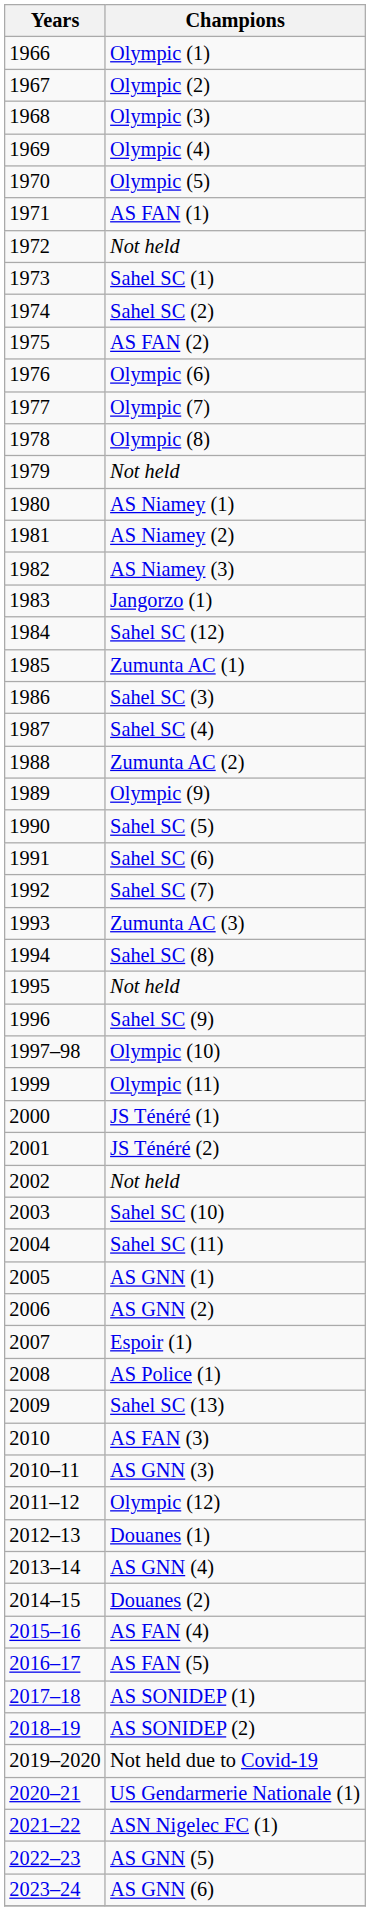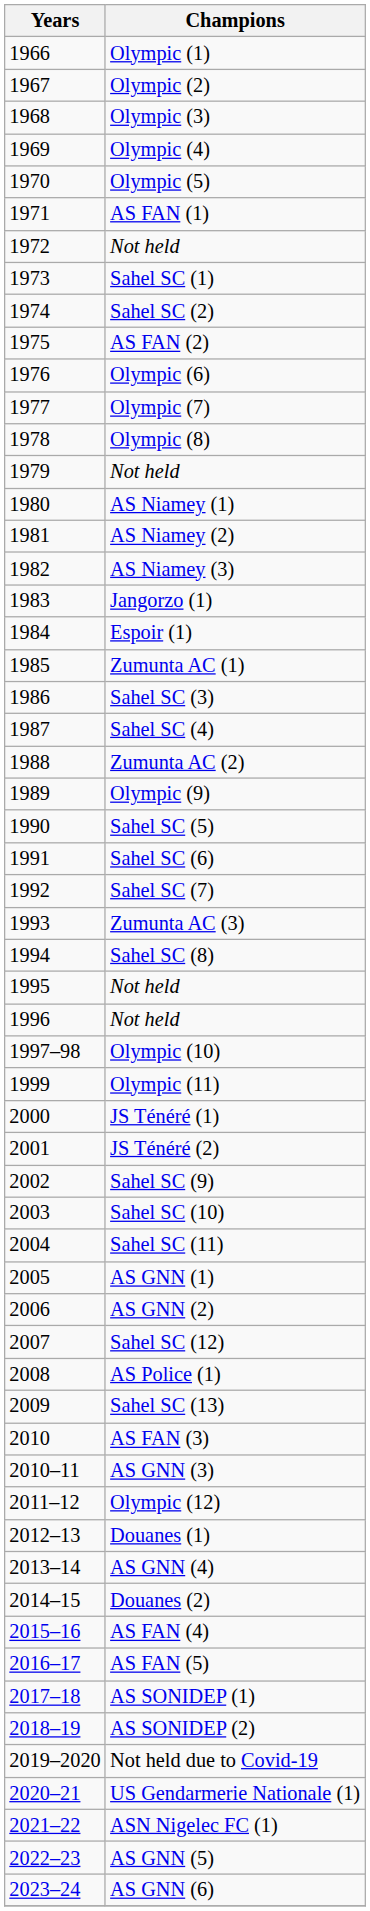(167, 632) Sahel SC (12) -> (151, 632) Espoir (1)
(162, 1019) Sahel SC (9) -> (145, 1019) Not held
(145, 1180) Not held -> (162, 1180) Sahel SC (9)
(151, 1341) Espoir (1) -> (167, 1341) Sahel SC (12)
